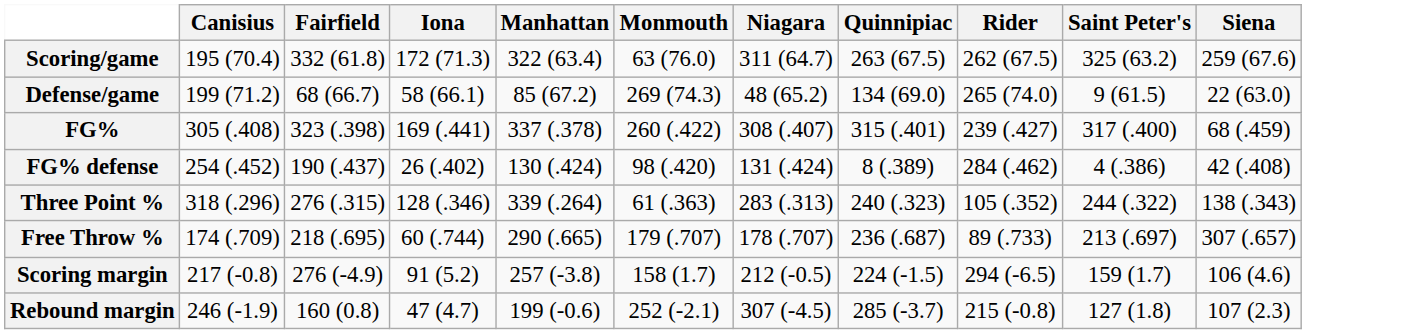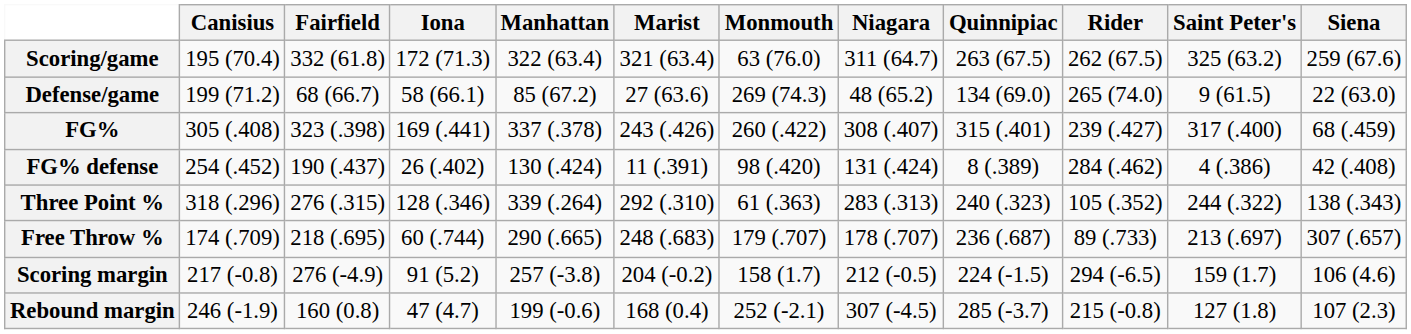+ column: (667, 22)
